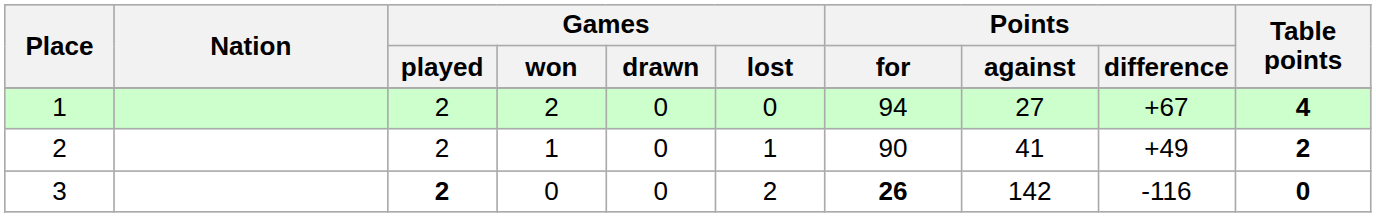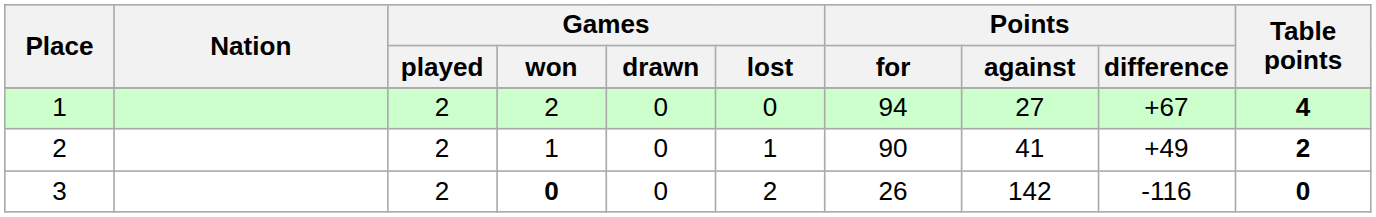(442, 190) bold -> (442, 190) normal
(551, 190) normal -> (551, 190) bold
(893, 190) bold -> (893, 190) normal
